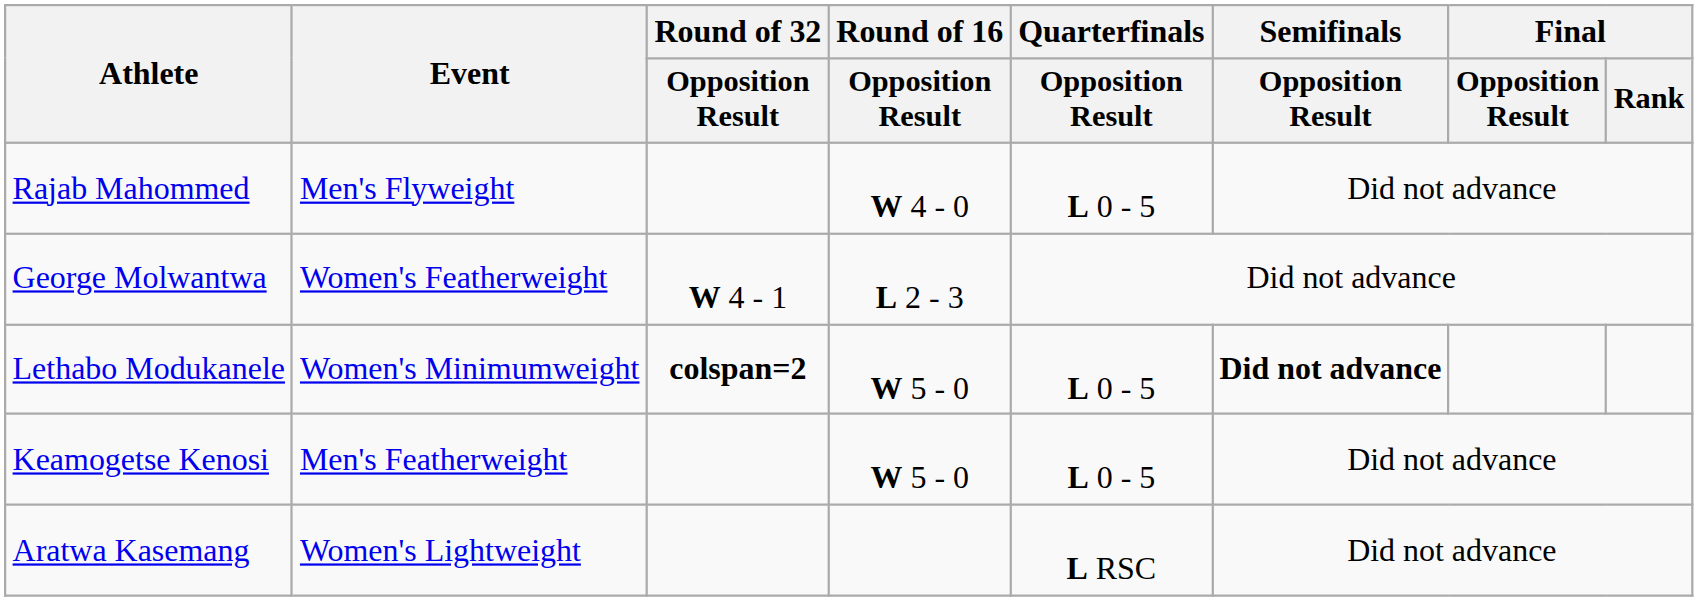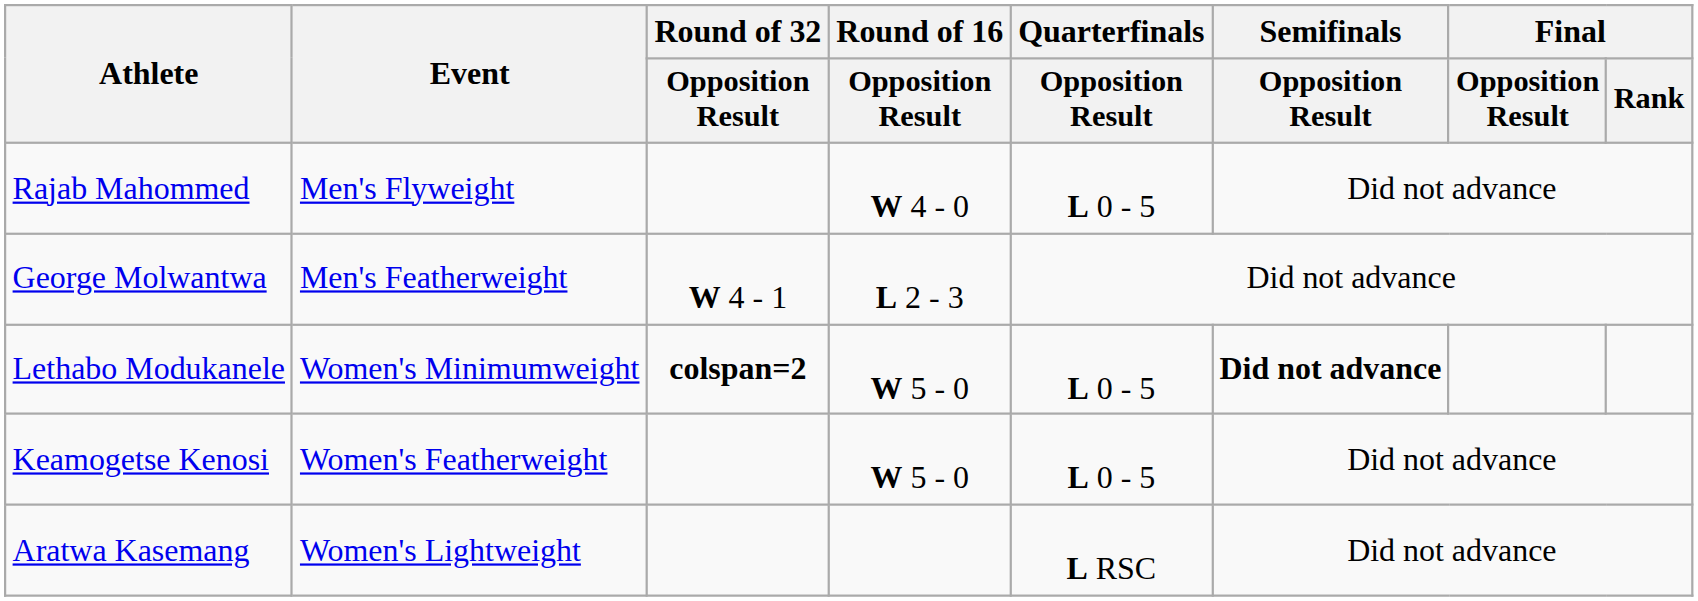(454, 278) Women's Featherweight -> (434, 278) Men's Featherweight
(434, 459) Men's Featherweight -> (454, 459) Women's Featherweight
